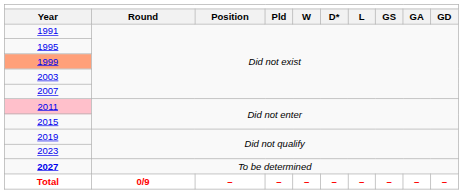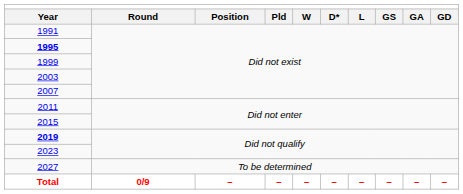(48, 47) normal -> (48, 47) bold
(48, 62) lightsalmon background -> (48, 62) no background
(48, 107) pink background -> (48, 107) no background
(48, 137) normal -> (48, 137) bold
(48, 167) bold -> (48, 167) normal
